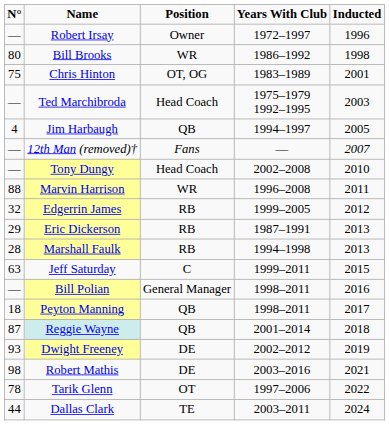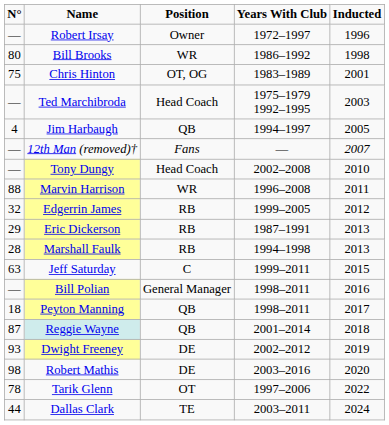(357, 369) 2021 -> (357, 369) 2020
